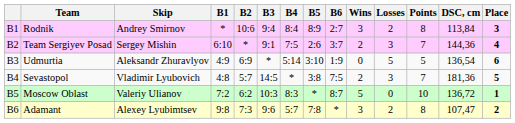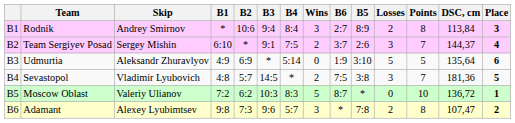columns swapped: (314, 12) <-> (360, 12)
(461, 45) 144,36 -> (461, 45) 144,37
(461, 61) 136,54 -> (461, 61) 135,64
